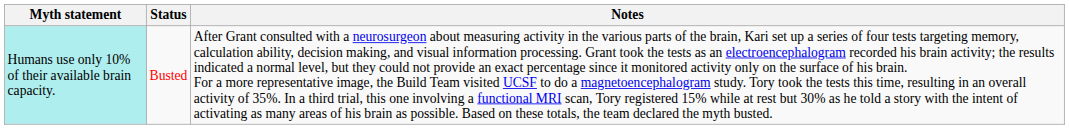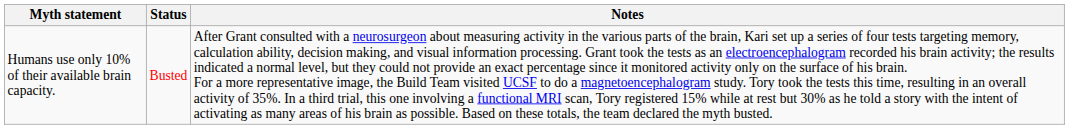(69, 75) paleturquoise background -> (69, 75) no background
